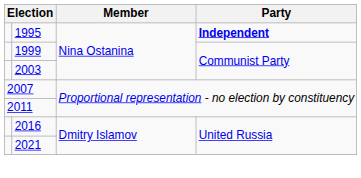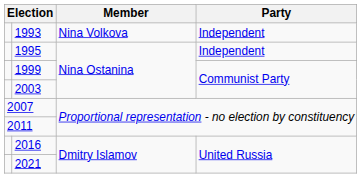+ row: (28, 32)
(234, 32) bold -> (232, 51) normal
